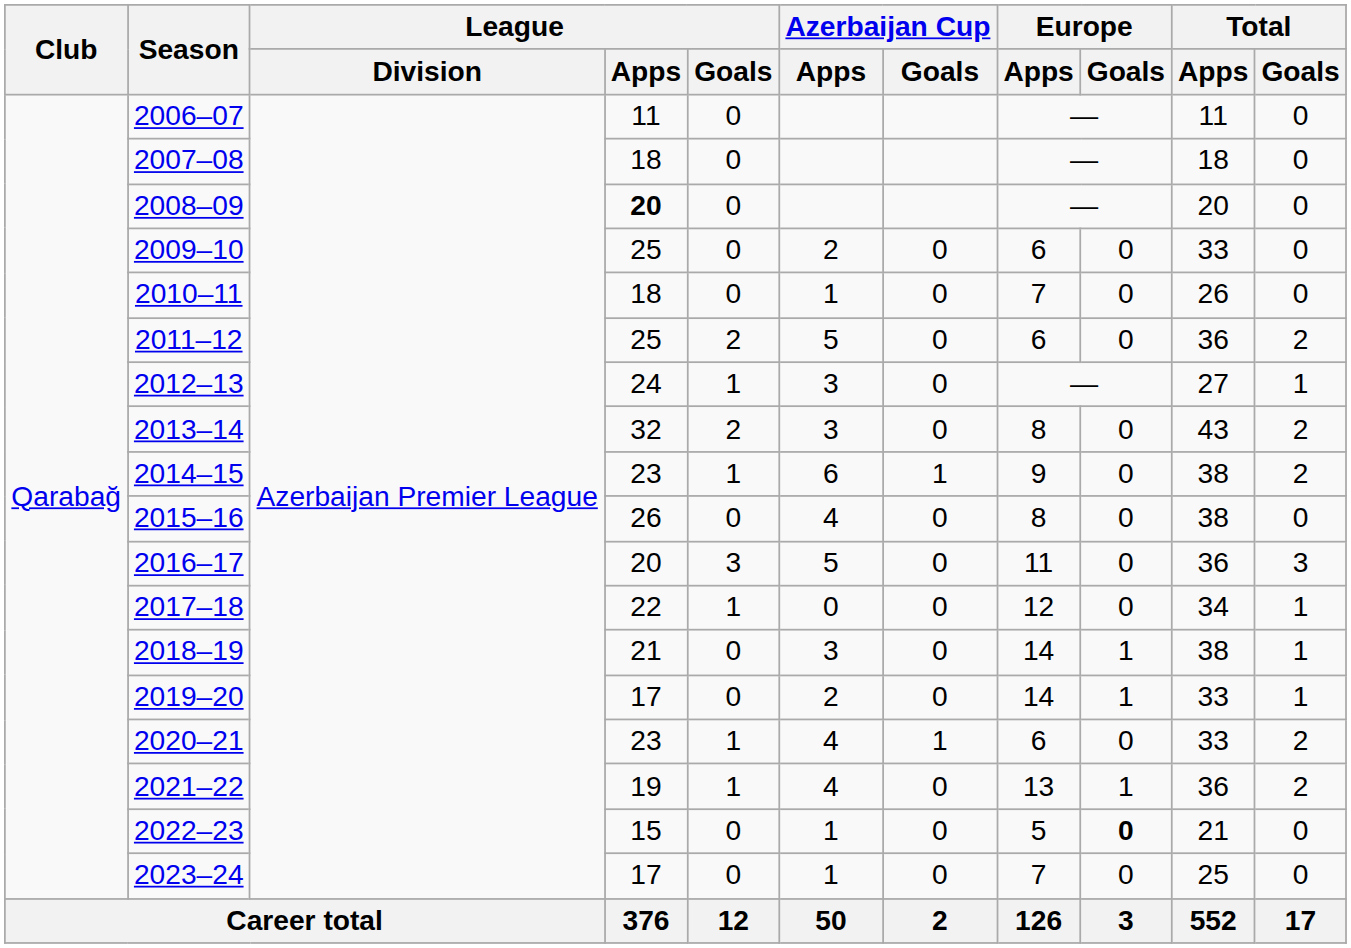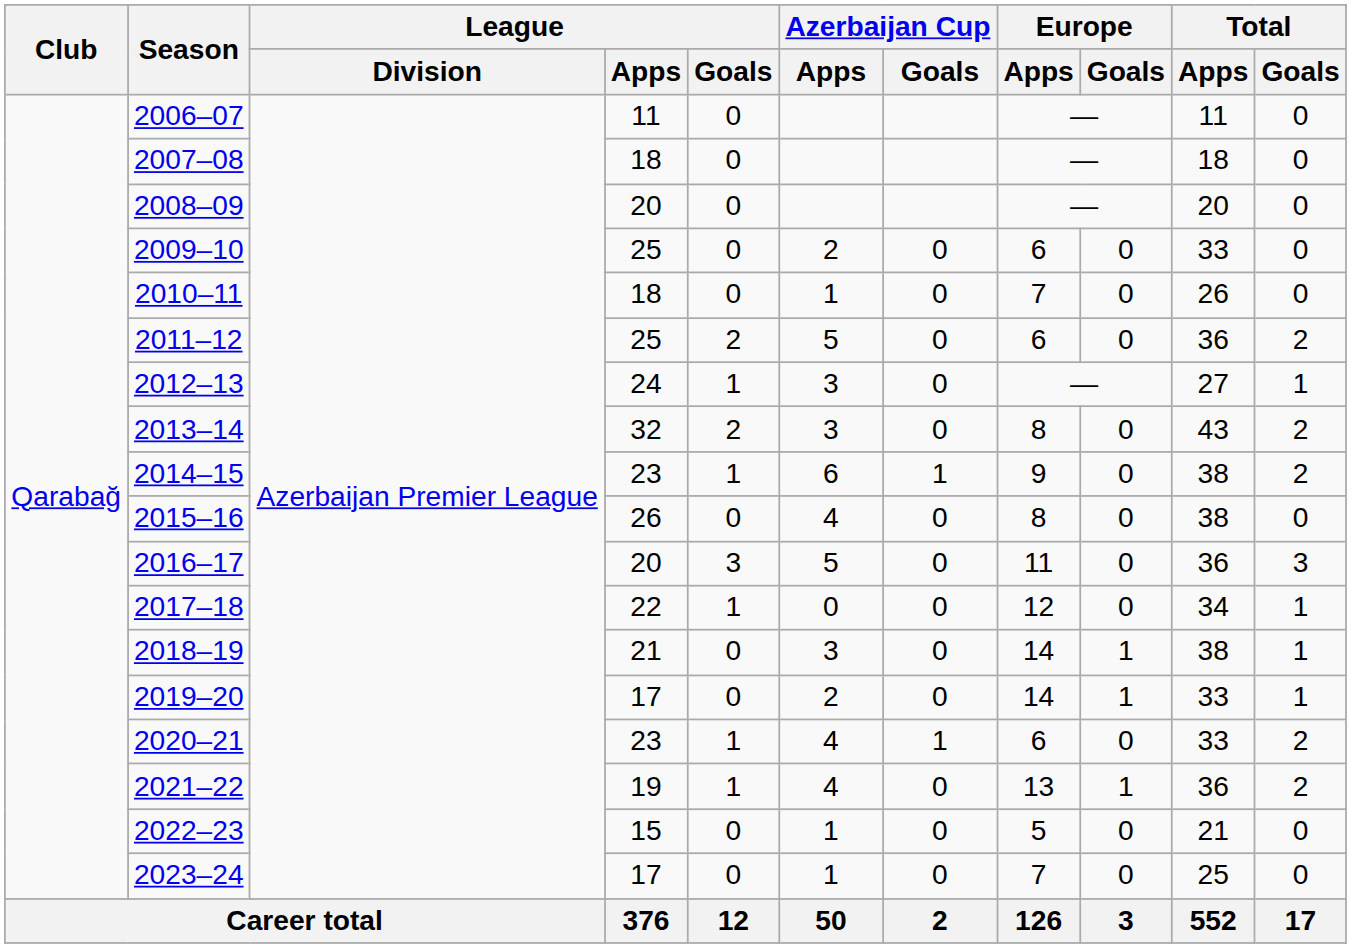(646, 205) bold -> (646, 205) normal
(1126, 830) bold -> (1126, 830) normal
